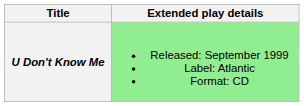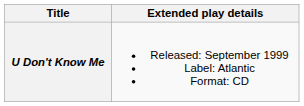(205, 68) lightgreen background -> (205, 68) no background
